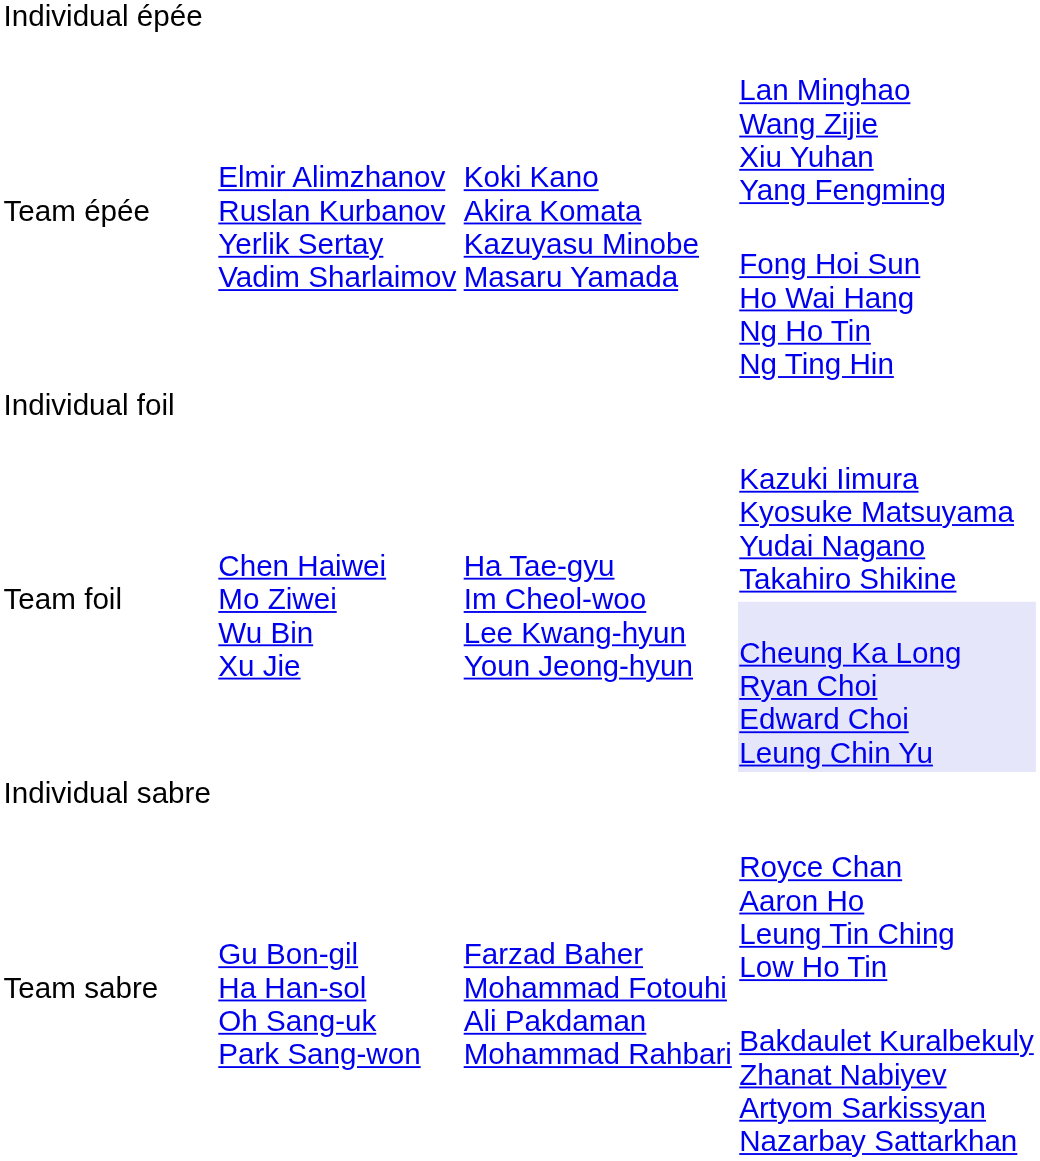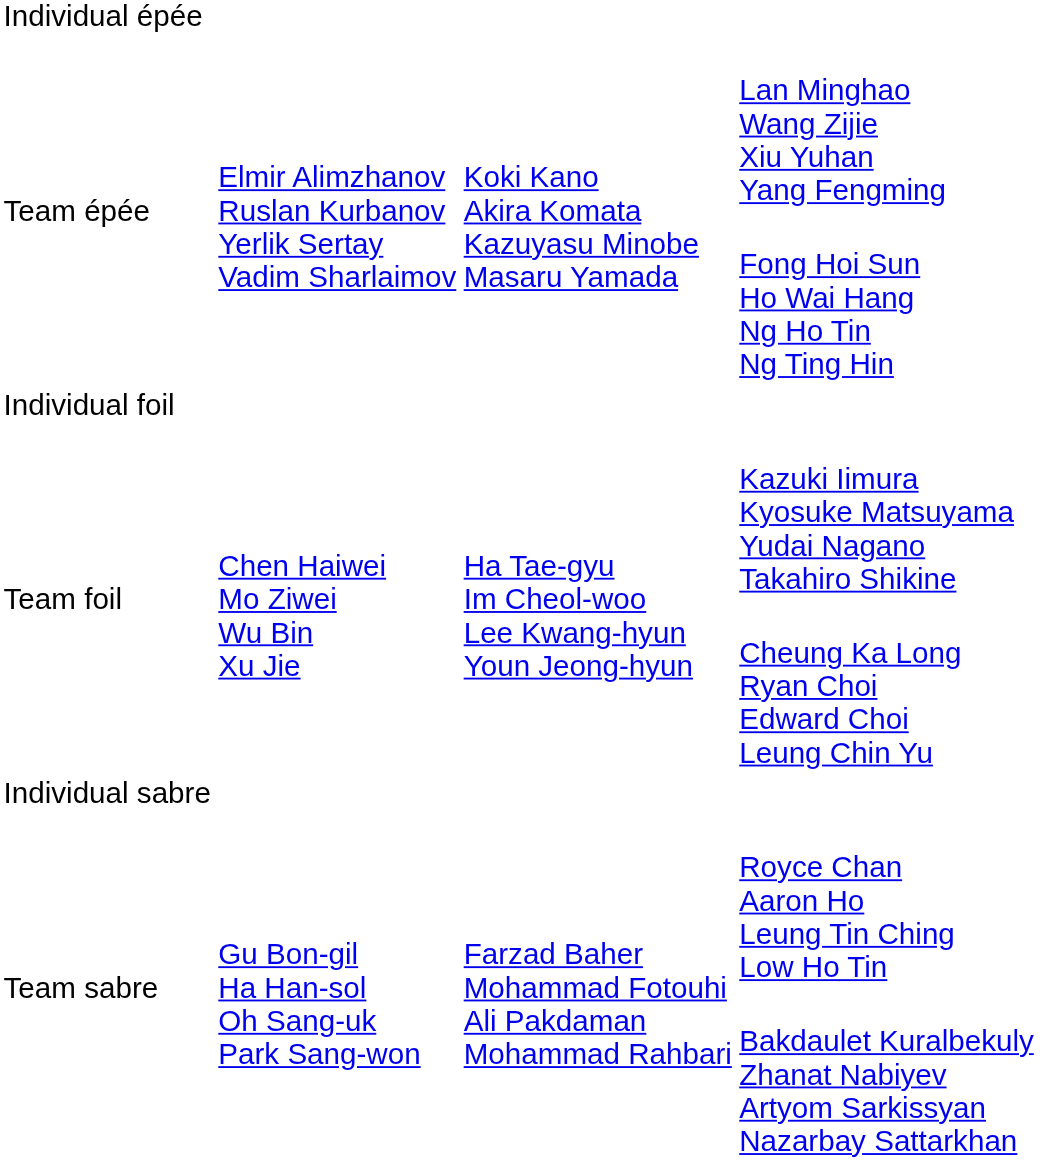(850, 703) lavender background -> (850, 703) no background
